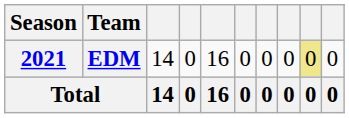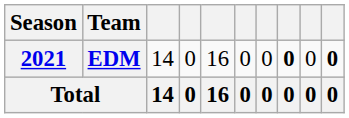(289, 58) normal -> (289, 58) bold
(311, 58) khaki background -> (311, 58) no background
(332, 58) normal -> (332, 58) bold
